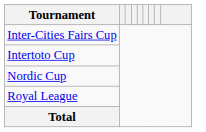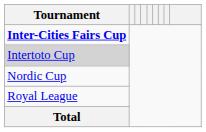(62, 34) normal -> (67, 34) bold
(41, 55) no background -> (41, 55) lightgrey background
